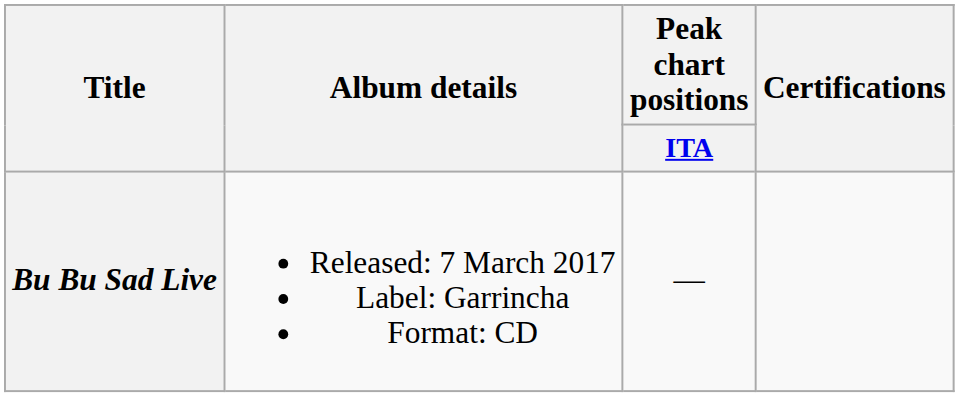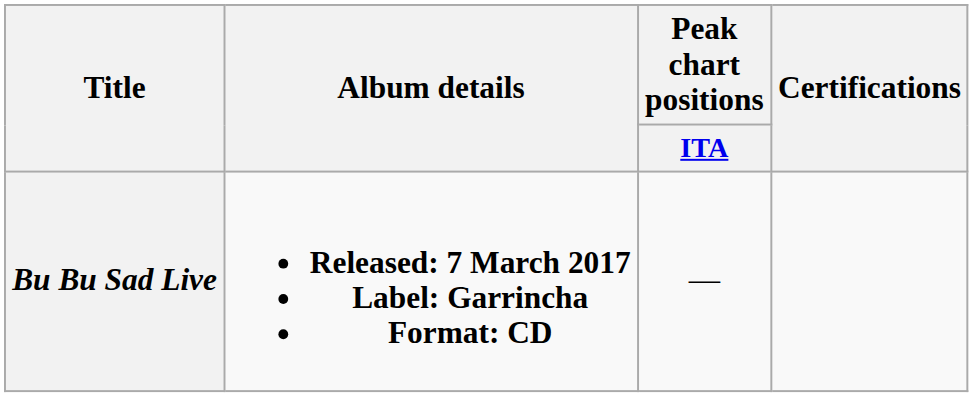(423, 299) normal -> (431, 299) bold
